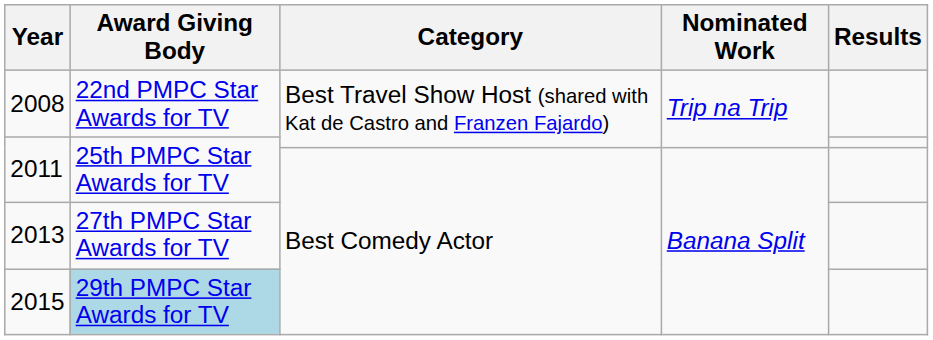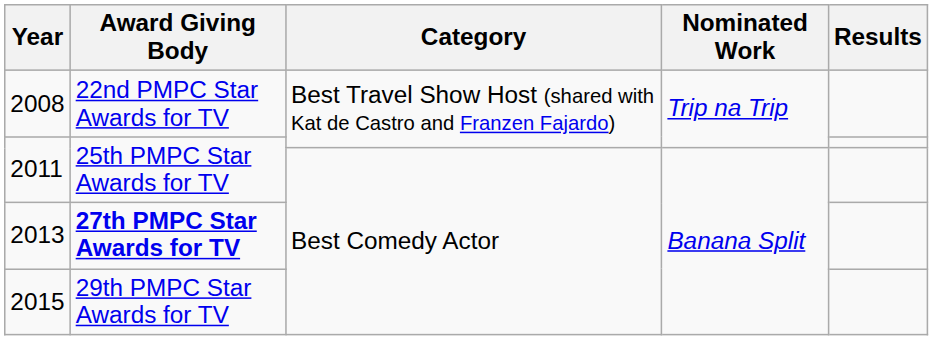(164, 235) normal -> (166, 235) bold
(164, 301) lightblue background -> (164, 301) no background
